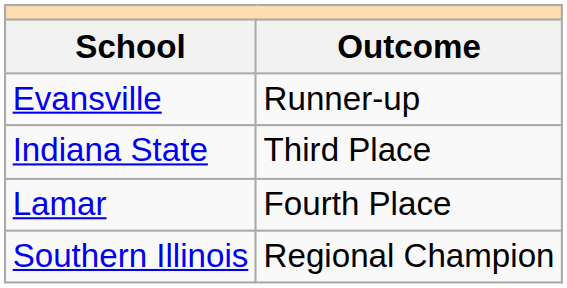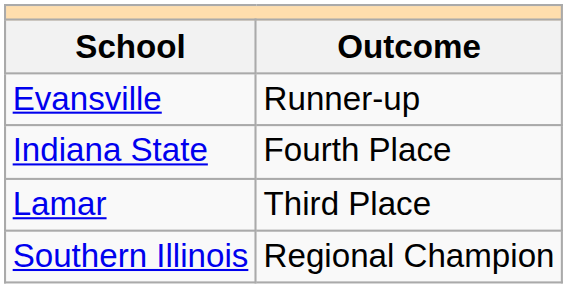(347, 151) Third Place -> (357, 151) Fourth Place
(357, 203) Fourth Place -> (347, 203) Third Place
